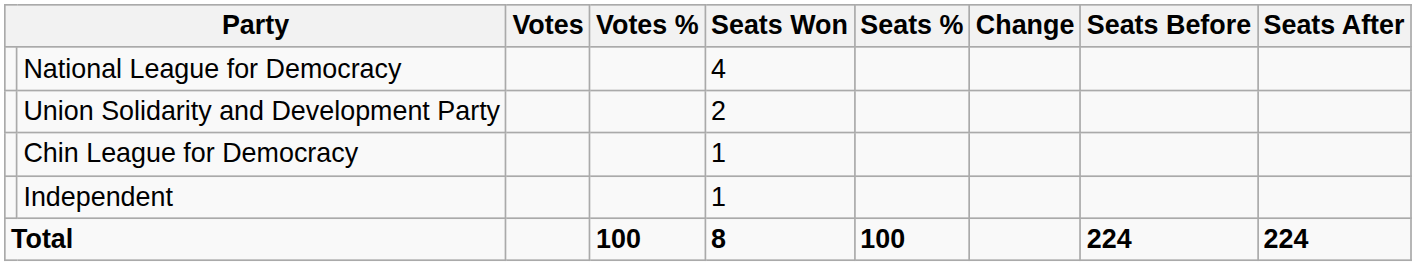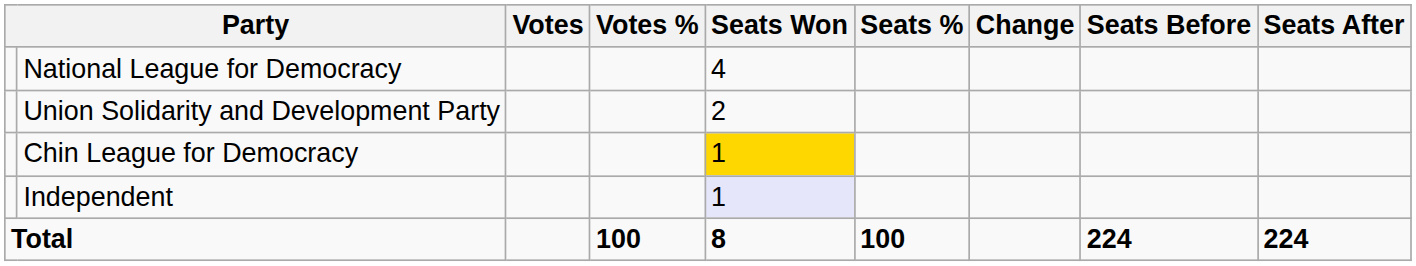(718, 153) no background -> (718, 153) gold background
(718, 196) no background -> (718, 196) lavender background
